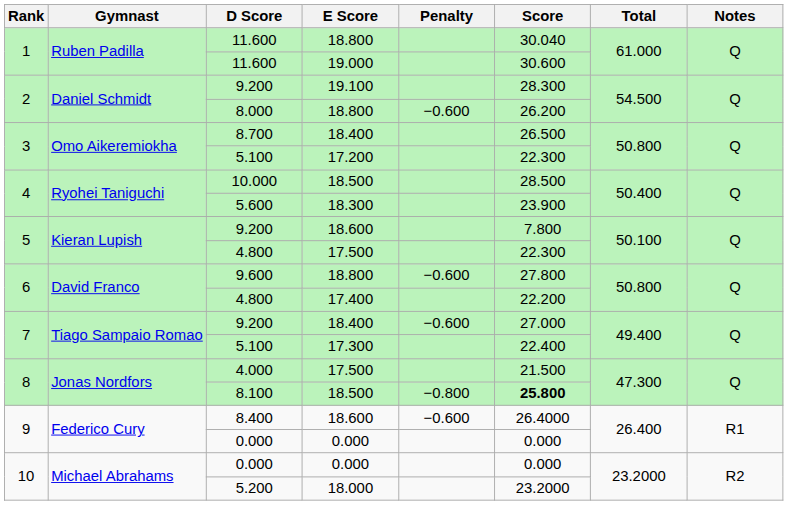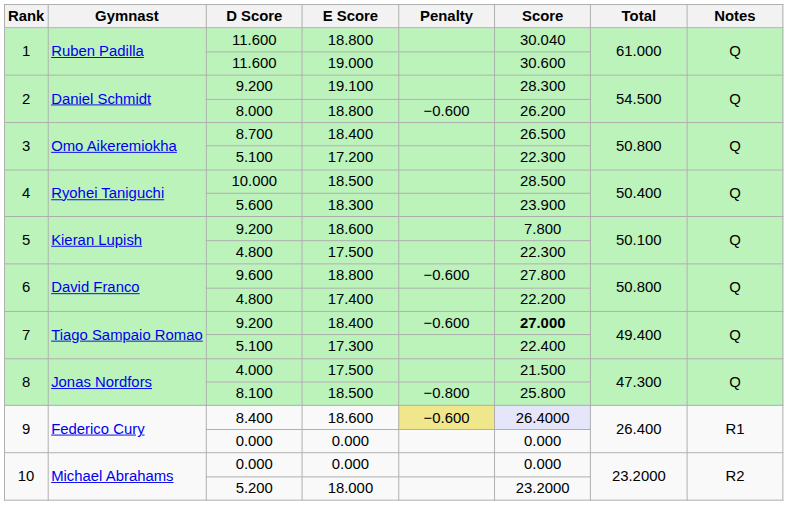(543, 323) normal -> (543, 323) bold
(543, 393) bold -> (543, 393) normal
(447, 417) no background -> (447, 417) khaki background
(543, 417) no background -> (543, 417) lavender background
